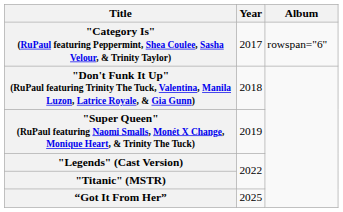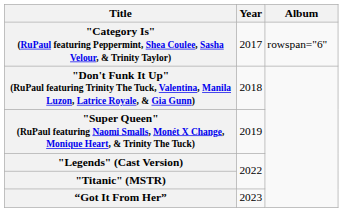(251, 198) 2025 -> (251, 198) 2023
